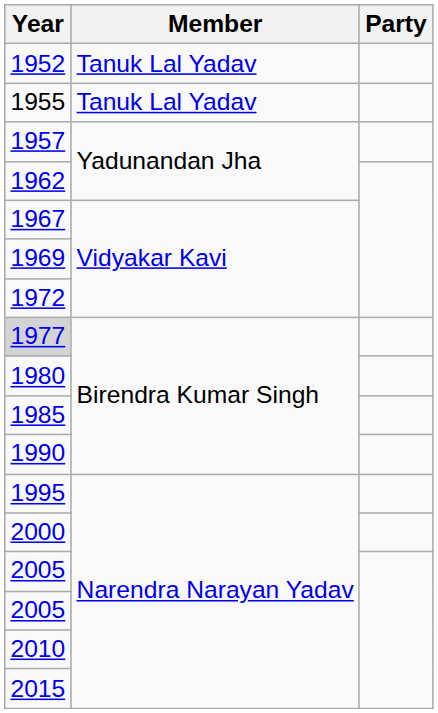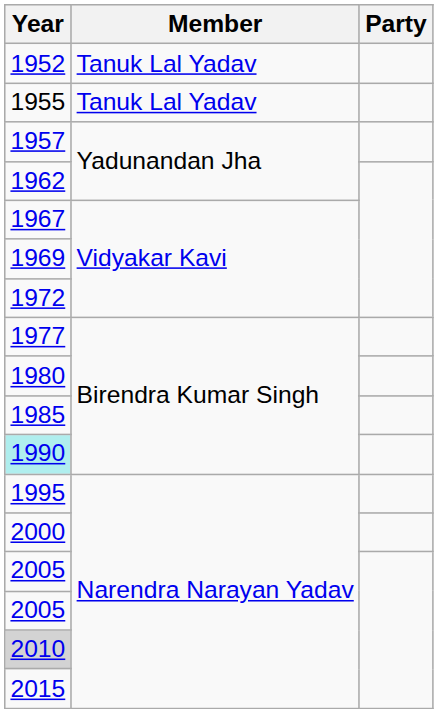(38, 336) lightgrey background -> (38, 336) no background
(38, 453) no background -> (38, 453) paleturquoise background
(38, 649) no background -> (38, 649) lightgrey background
